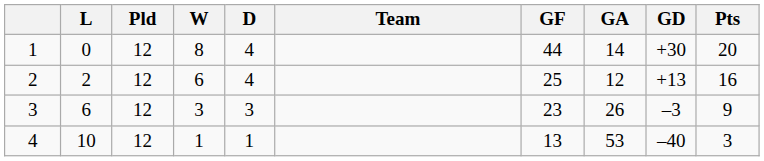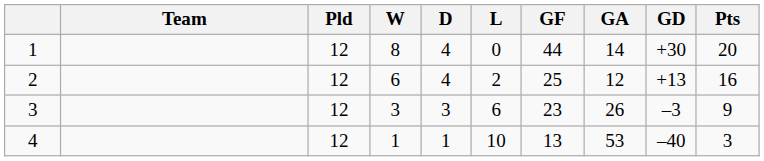columns swapped: (398, 19) <-> (86, 19)
